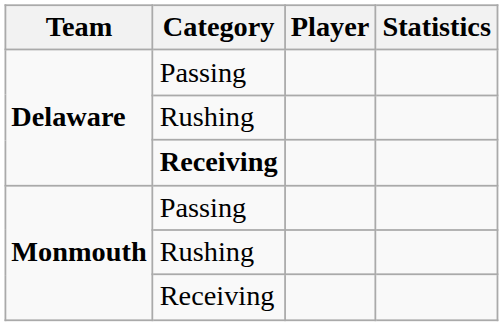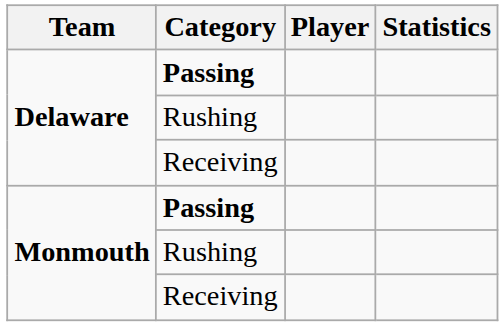(203, 72) normal -> (208, 72) bold
(219, 162) bold -> (220, 162) normal
(203, 206) normal -> (208, 206) bold
